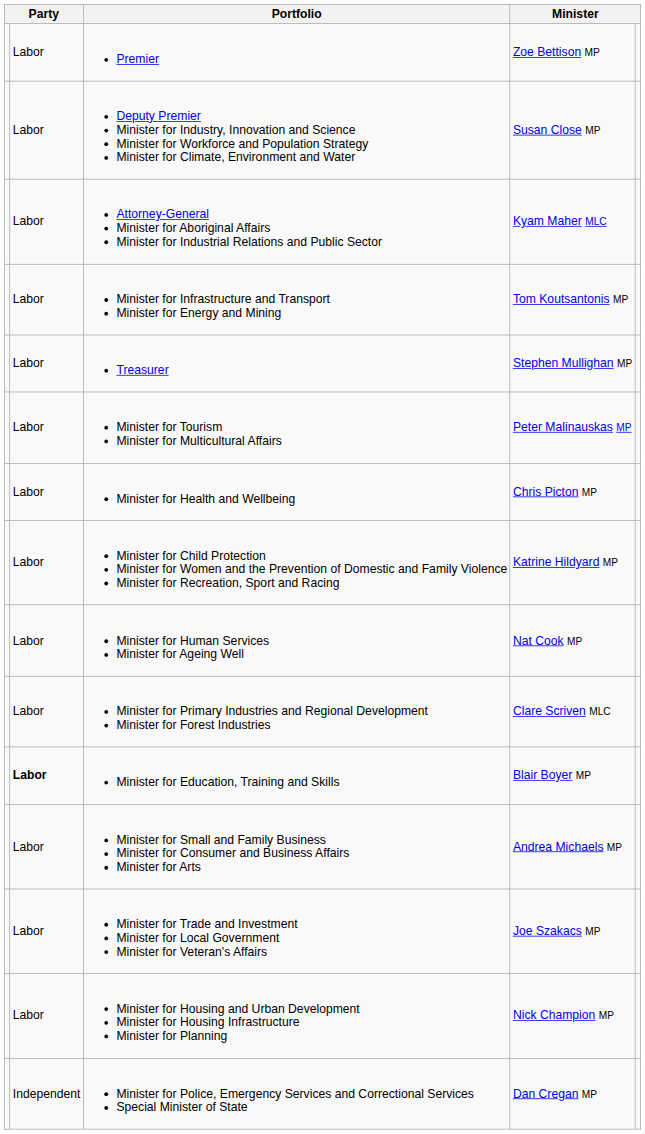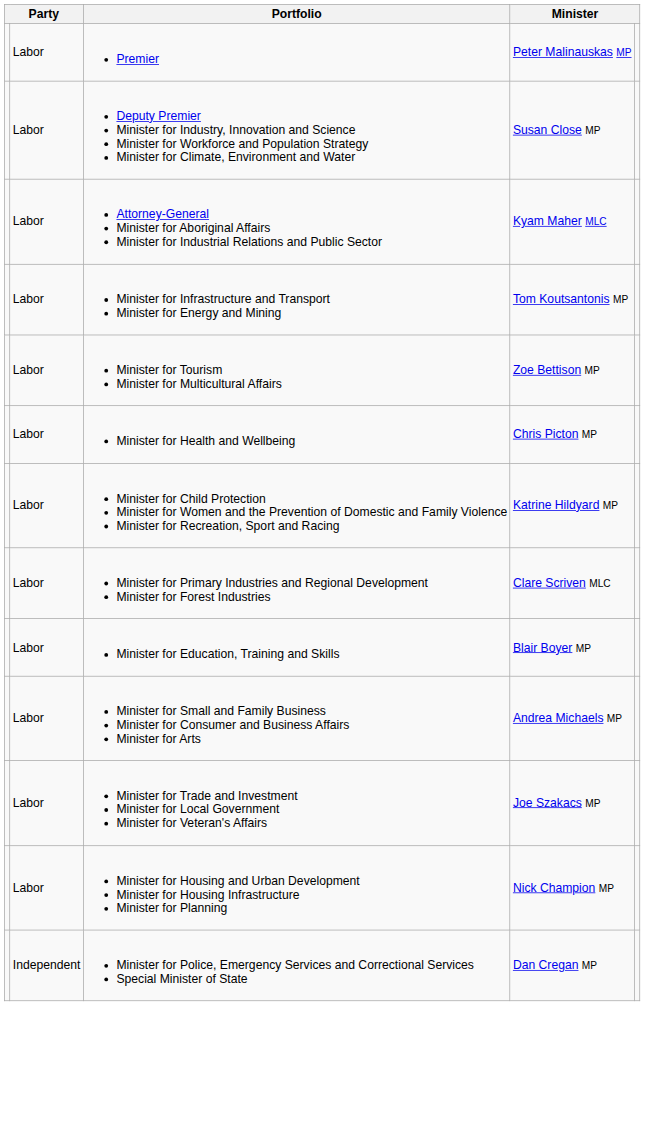(556, 52) Zoe Bettison MP -> (572, 52) Peter Malinauskas MP
- row: (297, 370)
(572, 427) Peter Malinauskas MP -> (556, 370) Zoe Bettison MP
- row: (297, 647)
(30, 775) bold -> (28, 647) normal
